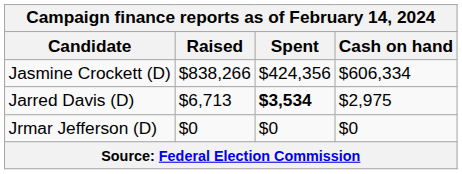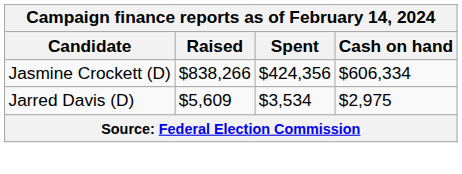(205, 100) $6,713 -> (205, 100) $5,609
(285, 100) bold -> (285, 100) normal
- row: (83, 127)
